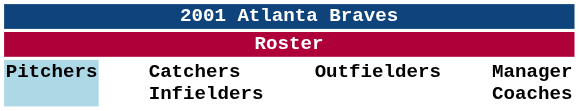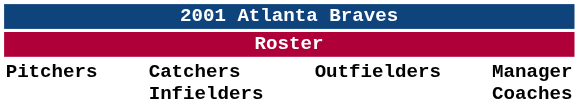(52, 72) lightblue background -> (52, 72) no background
